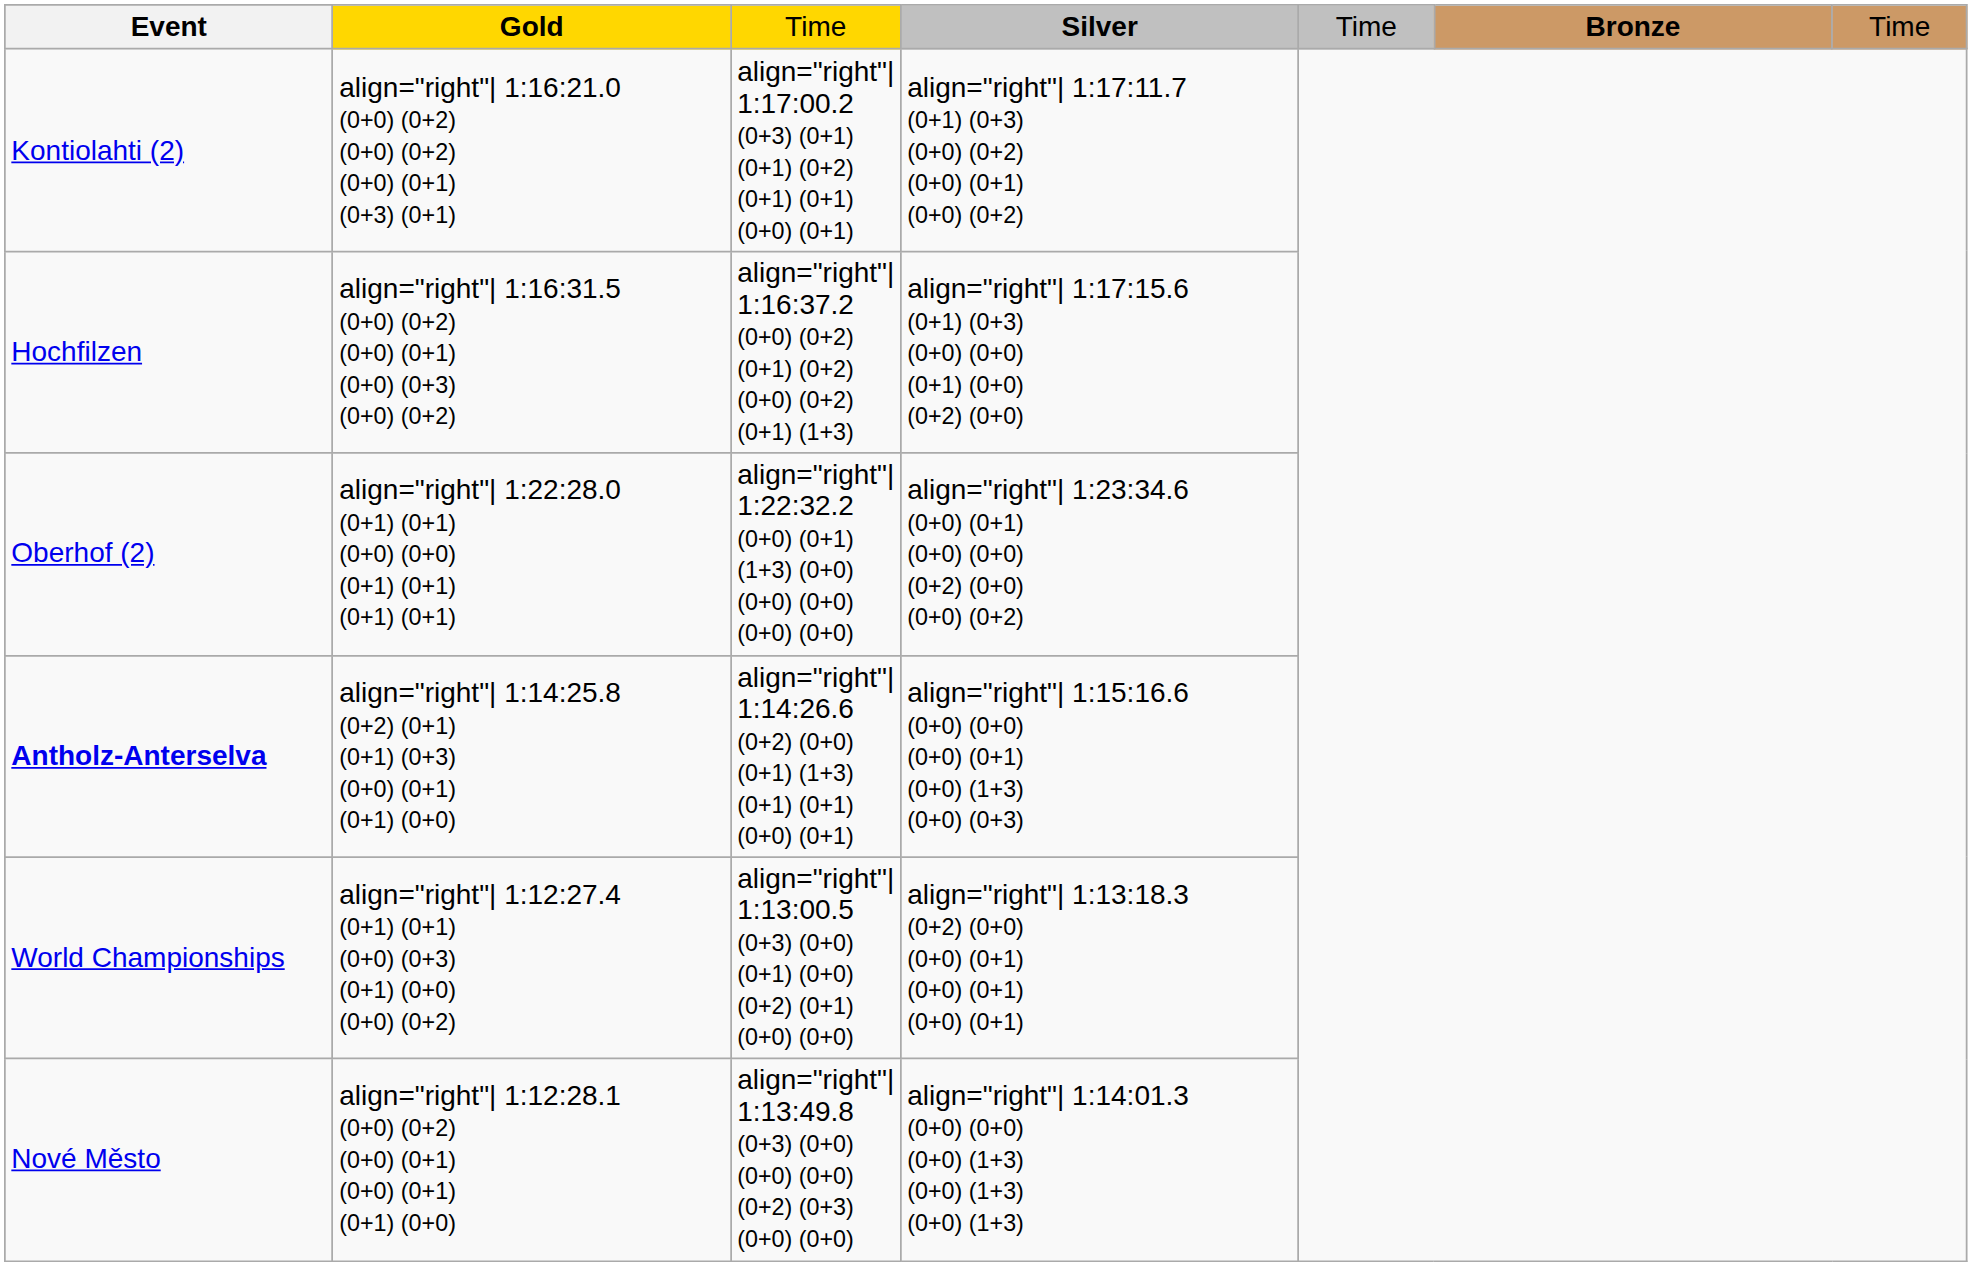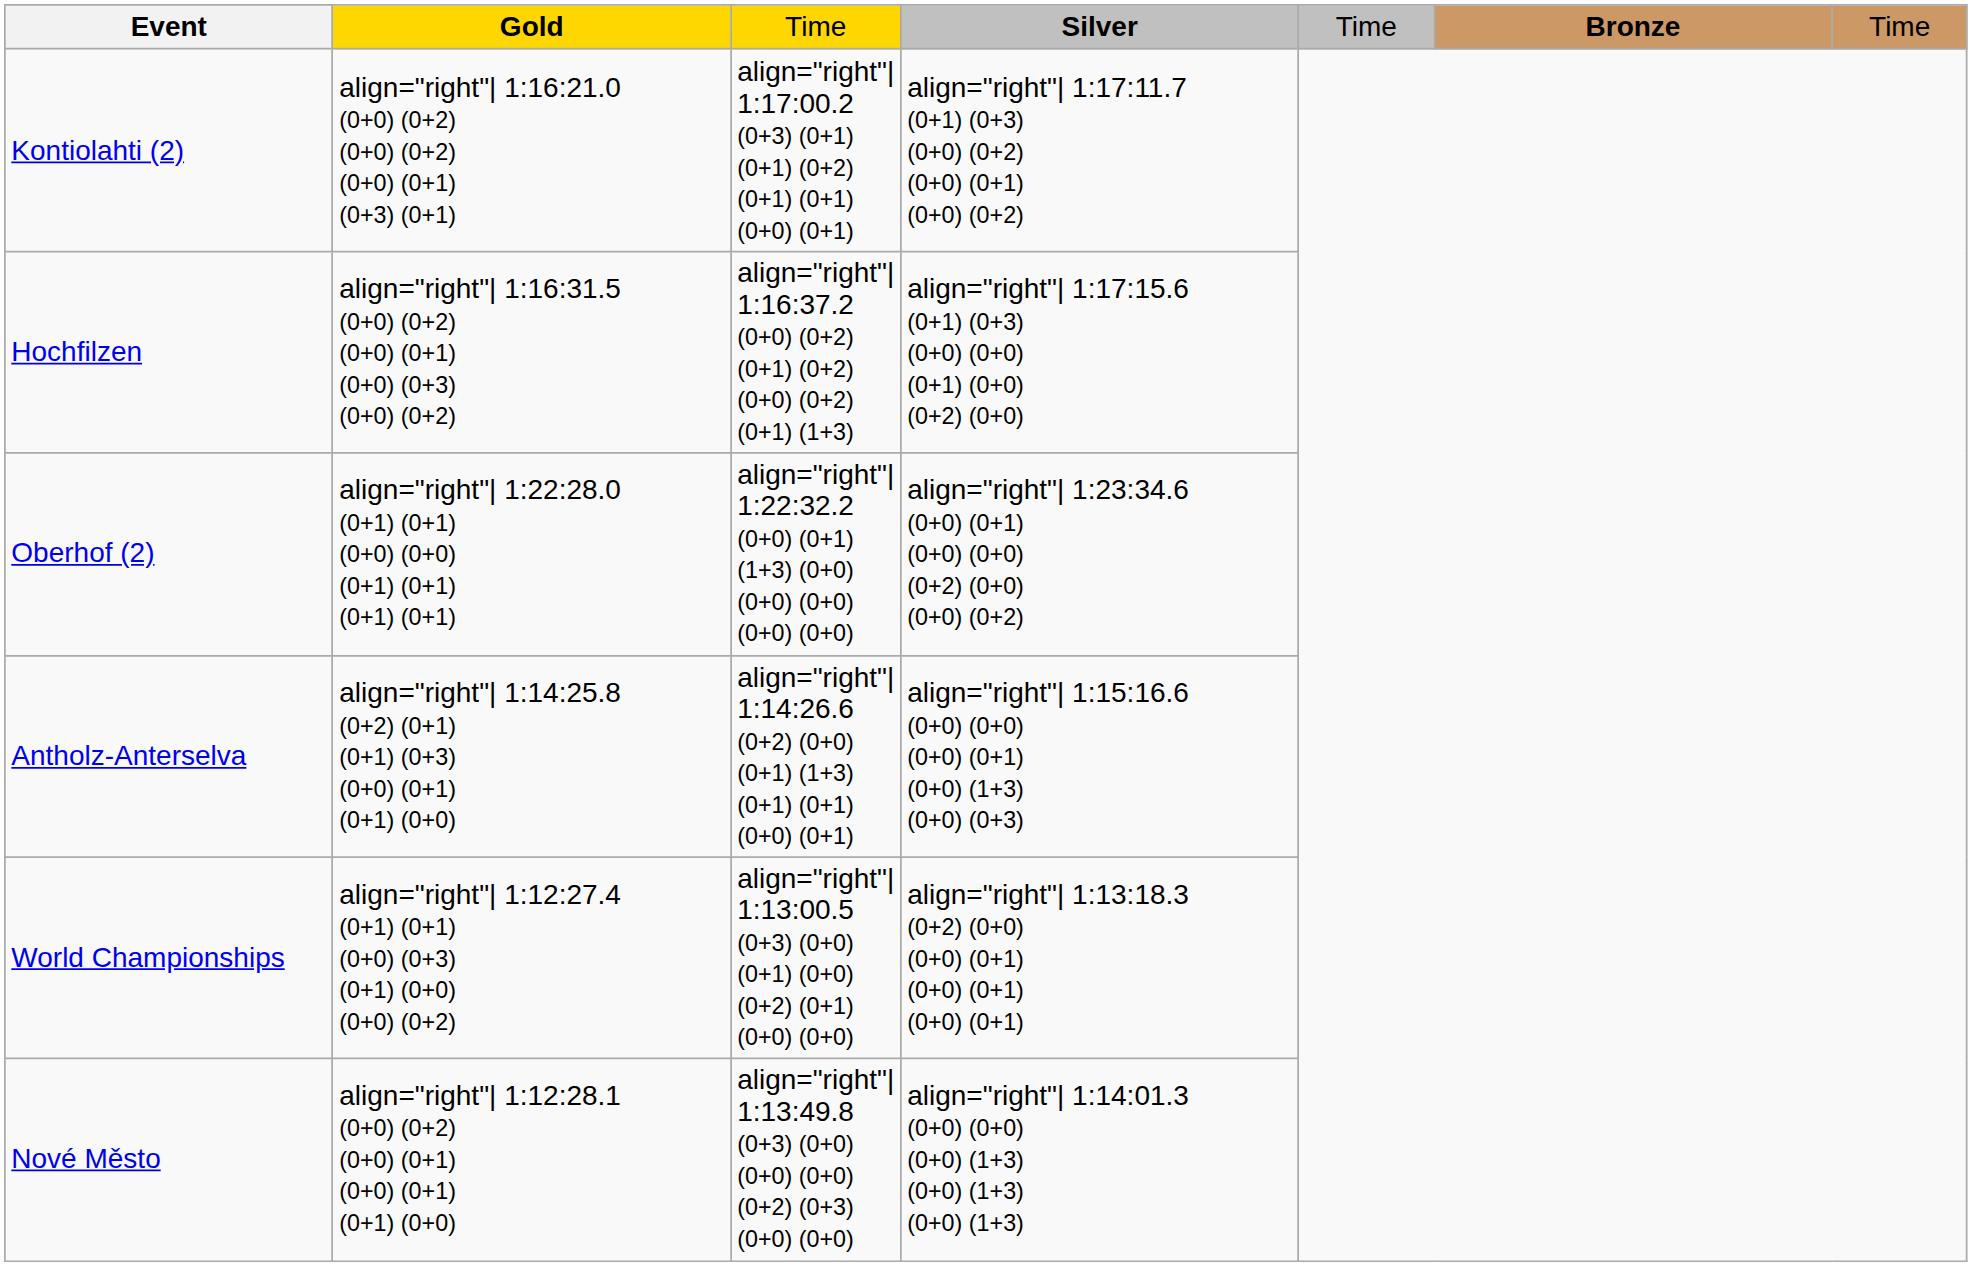(139, 755) bold -> (129, 755) normal
